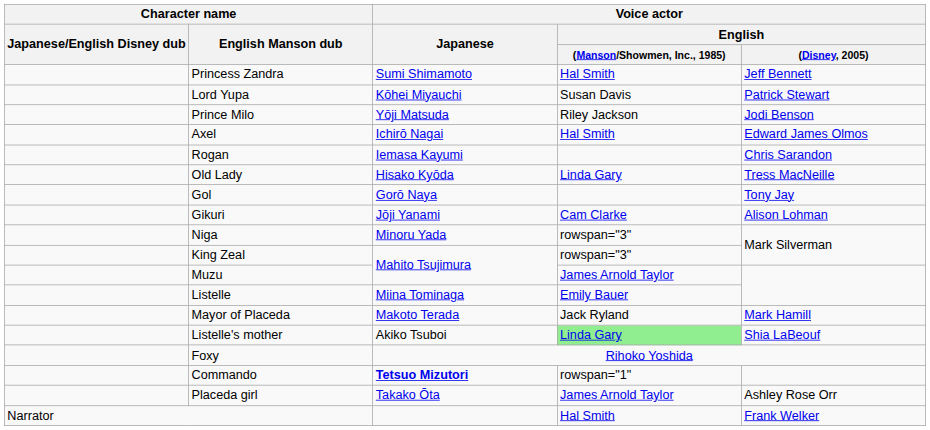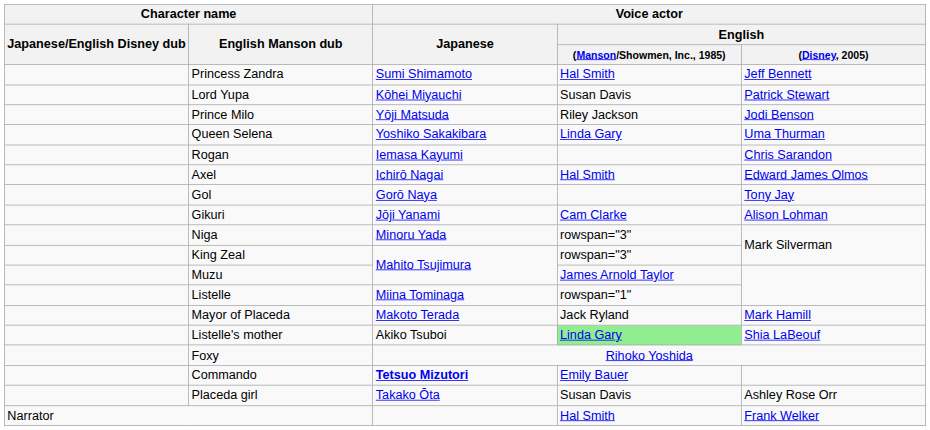+ row: (232, 134)
rows swapped: (210, 154) <-> (204, 134)
- row: (217, 174)
(594, 295) Emily Bauer -> (596, 295) rowspan="1"
(596, 375) rowspan="1" -> (594, 375) Emily Bauer
(617, 395) James Arnold Taylor -> (596, 395) Susan Davis
